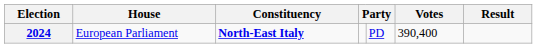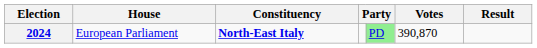(376, 33) no background -> (376, 33) lightgreen background
(418, 33) 390,400 -> (418, 33) 390,870
